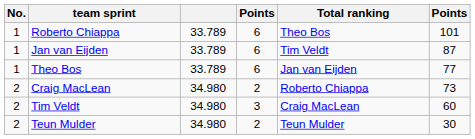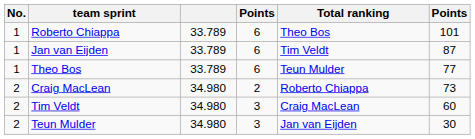(319, 69) Jan van Eijden -> (312, 69) Teun Mulder
(257, 124) 2 -> (257, 124) 3
(312, 124) Teun Mulder -> (319, 124) Jan van Eijden
